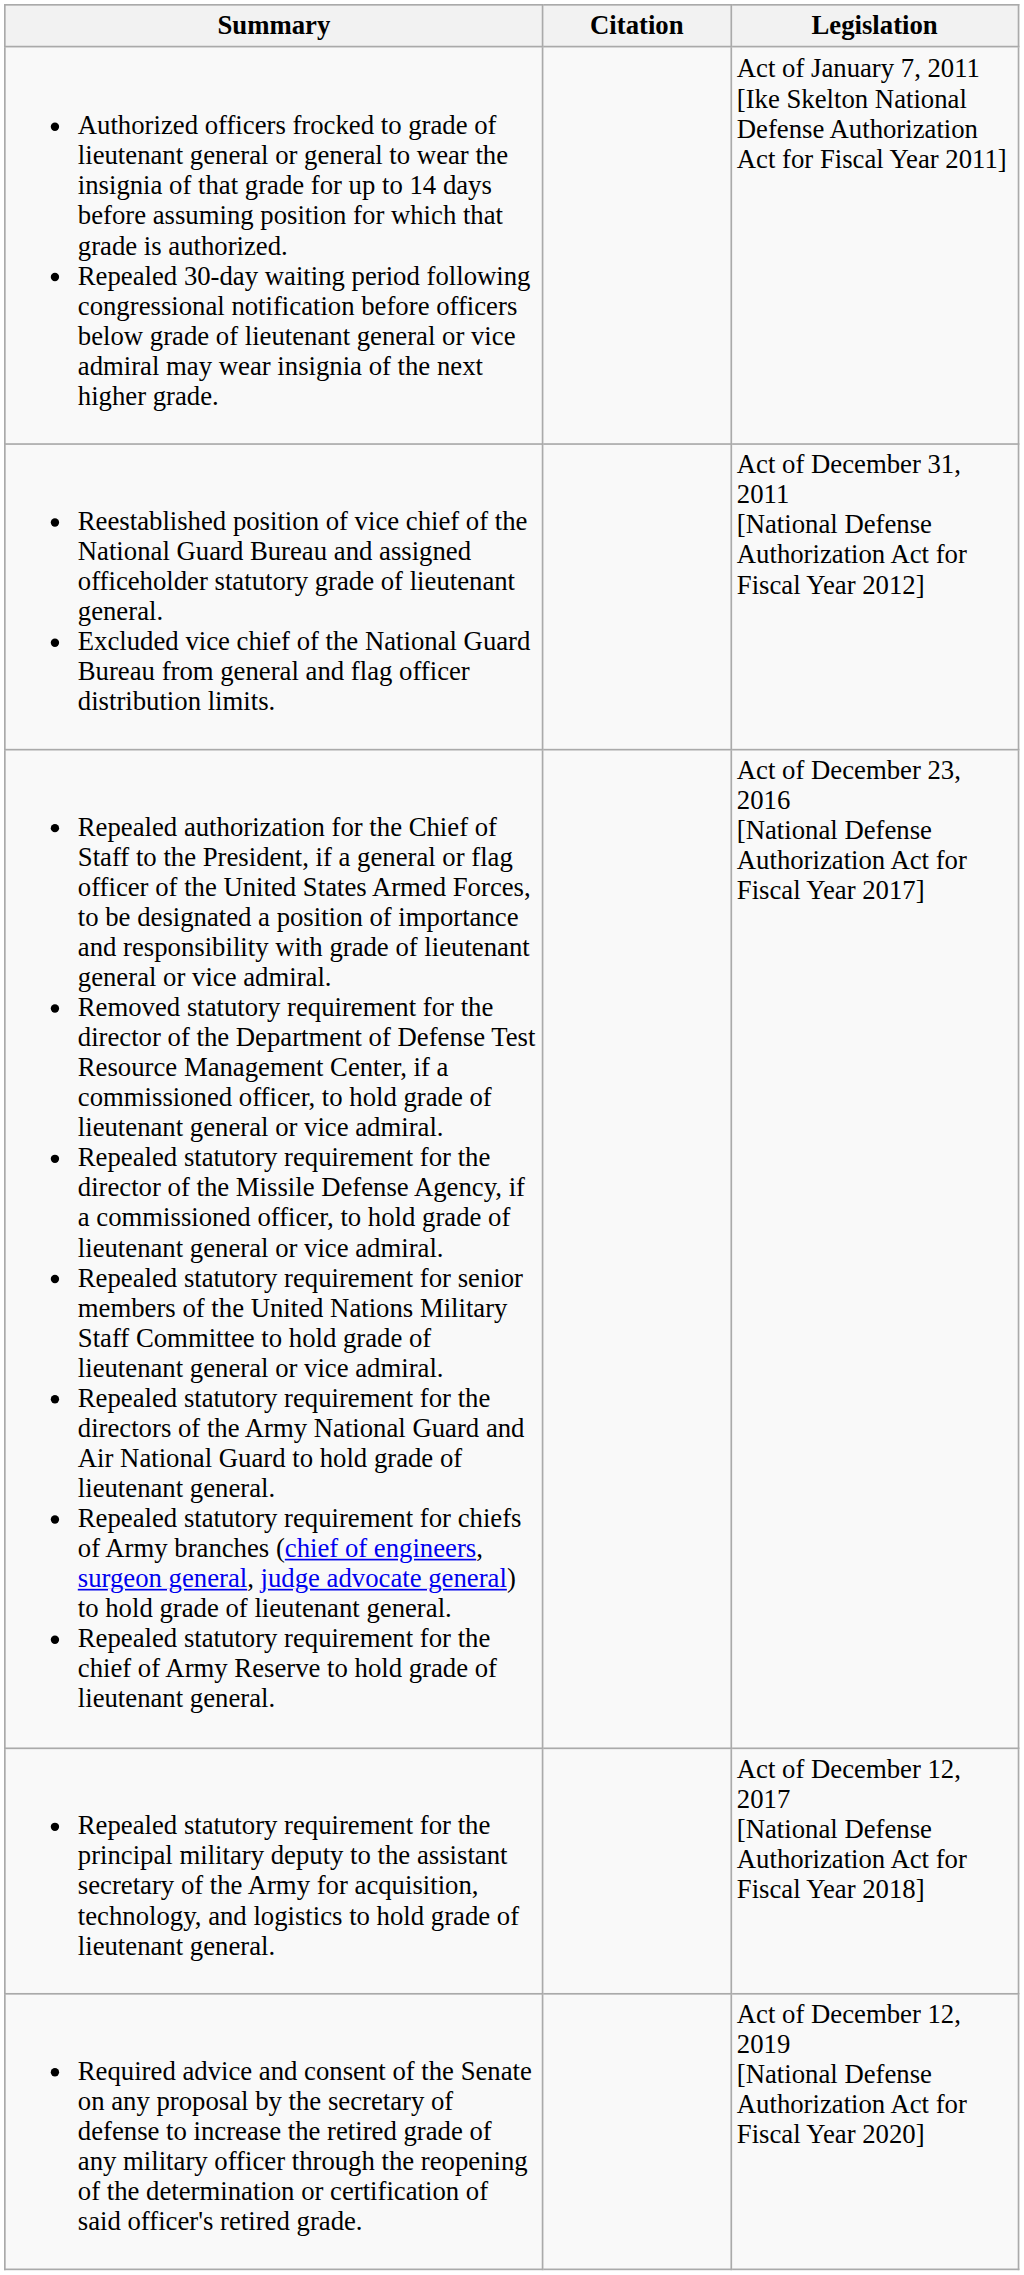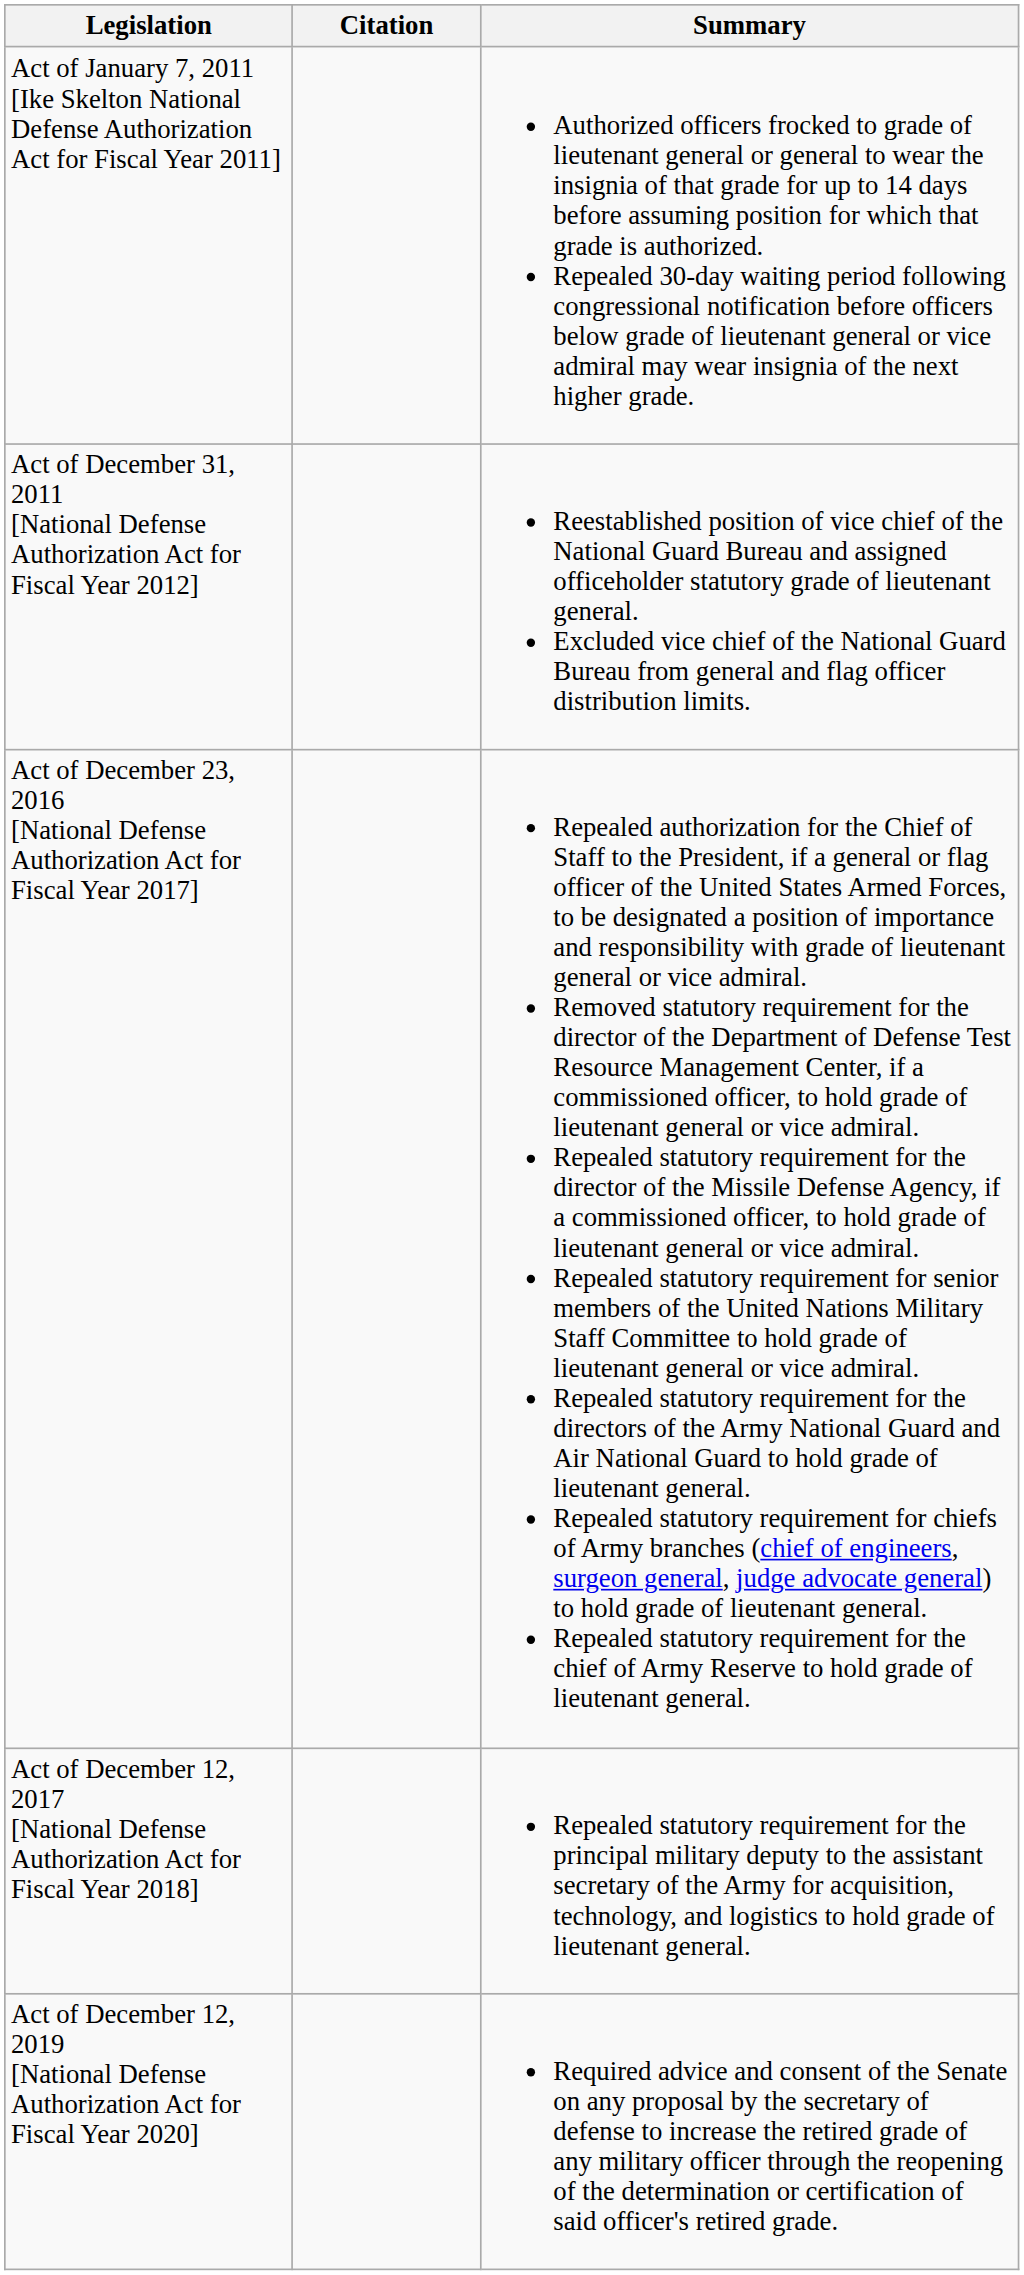columns swapped: (875, 25) <-> (274, 25)
